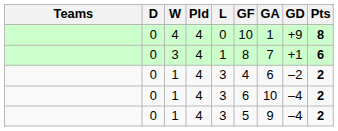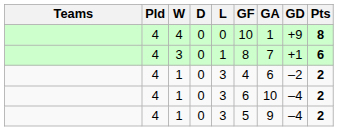columns swapped: (199, 14) <-> (153, 14)
